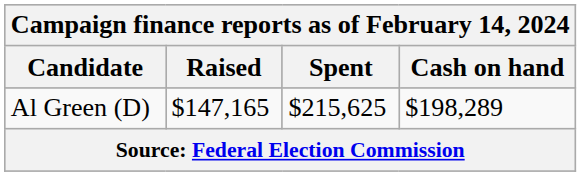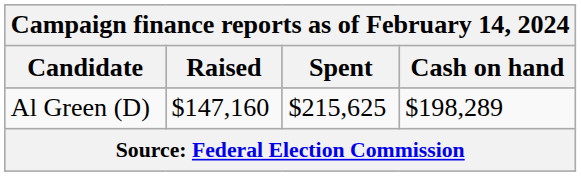(220, 107) $147,165 -> (220, 107) $147,160
